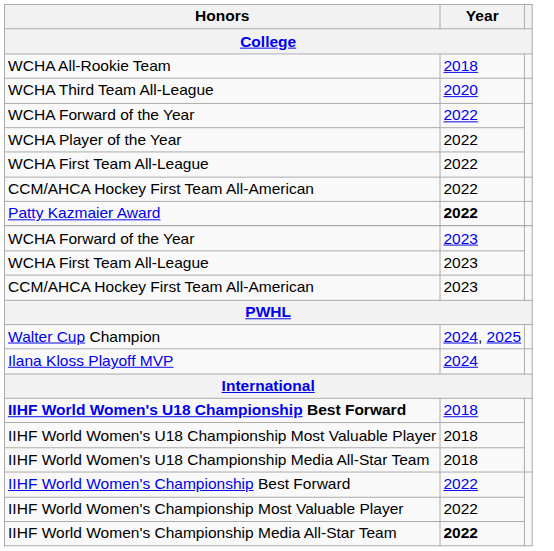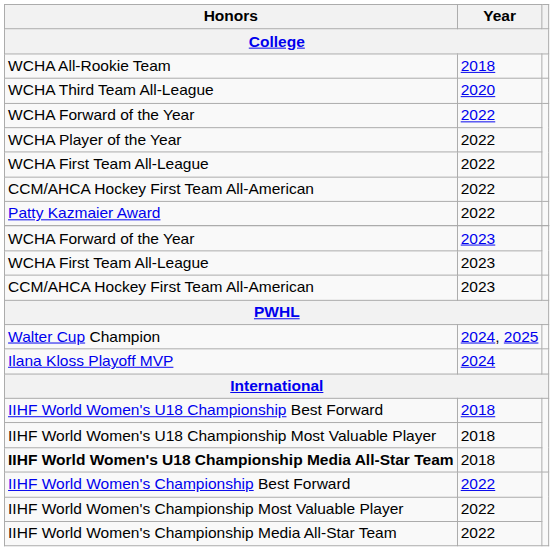(461, 213) bold -> (478, 213) normal
(207, 410) bold -> (196, 410) normal
(219, 459) normal -> (231, 459) bold
(461, 533) bold -> (478, 533) normal
